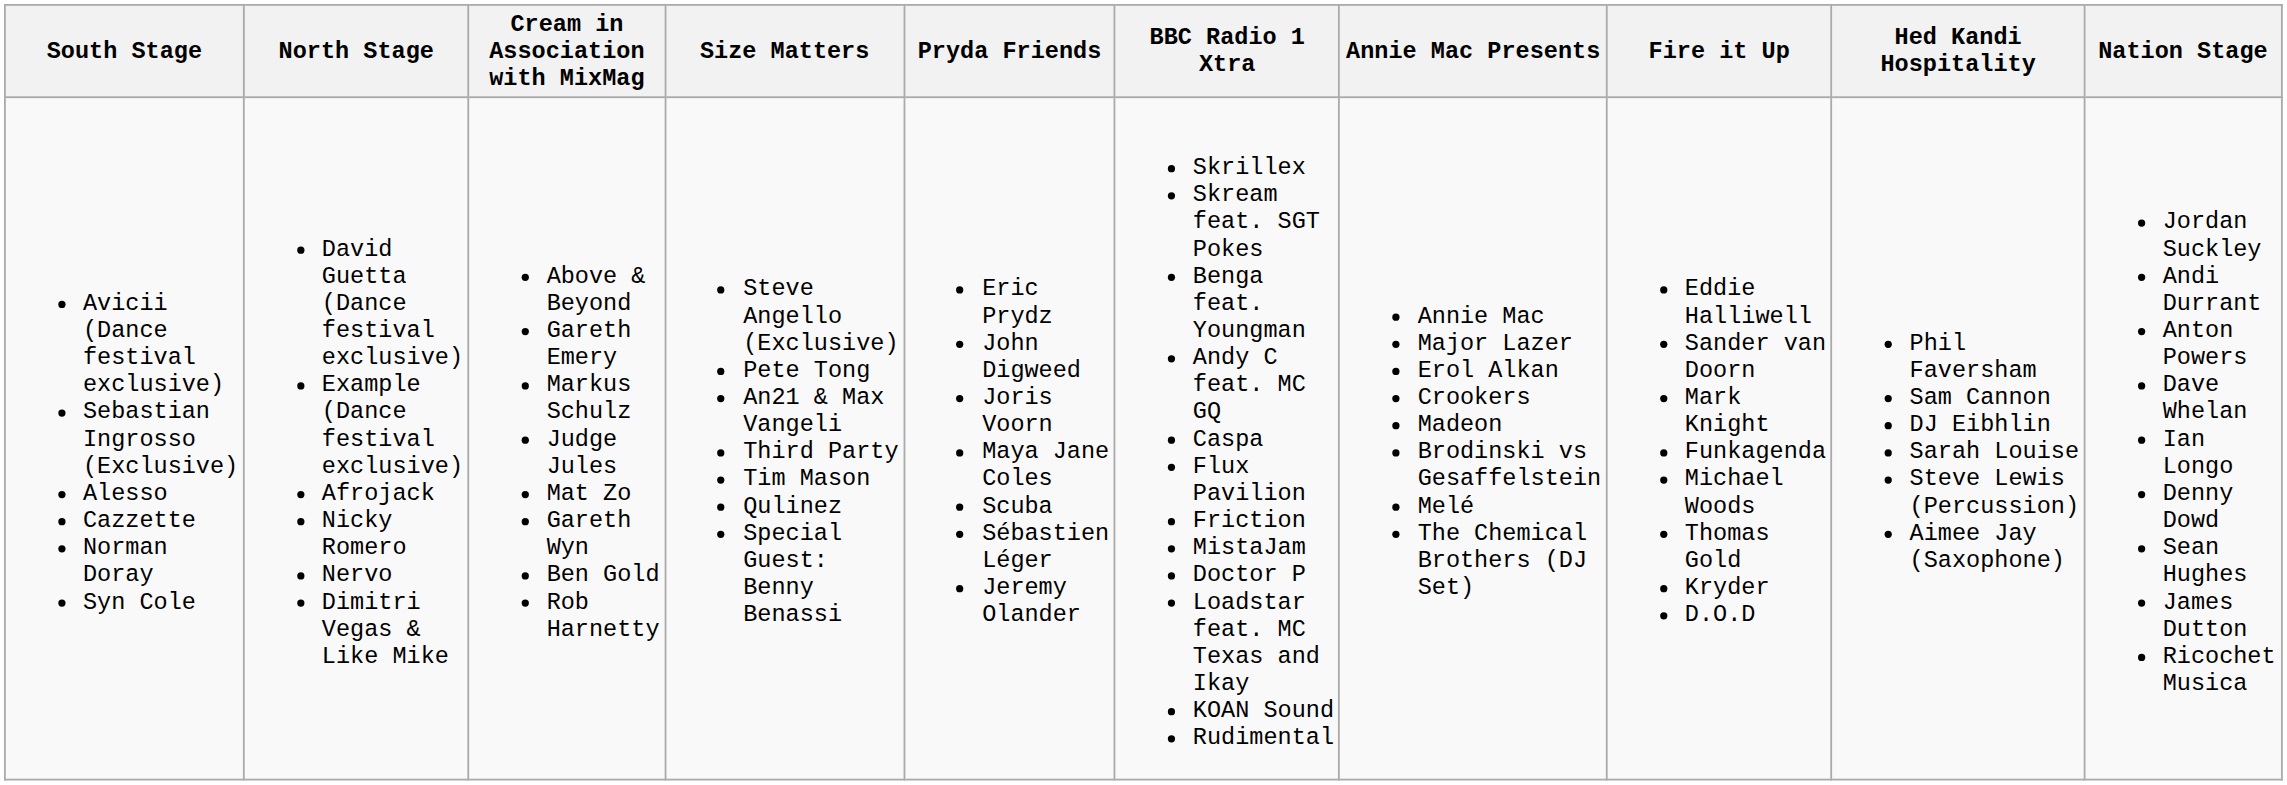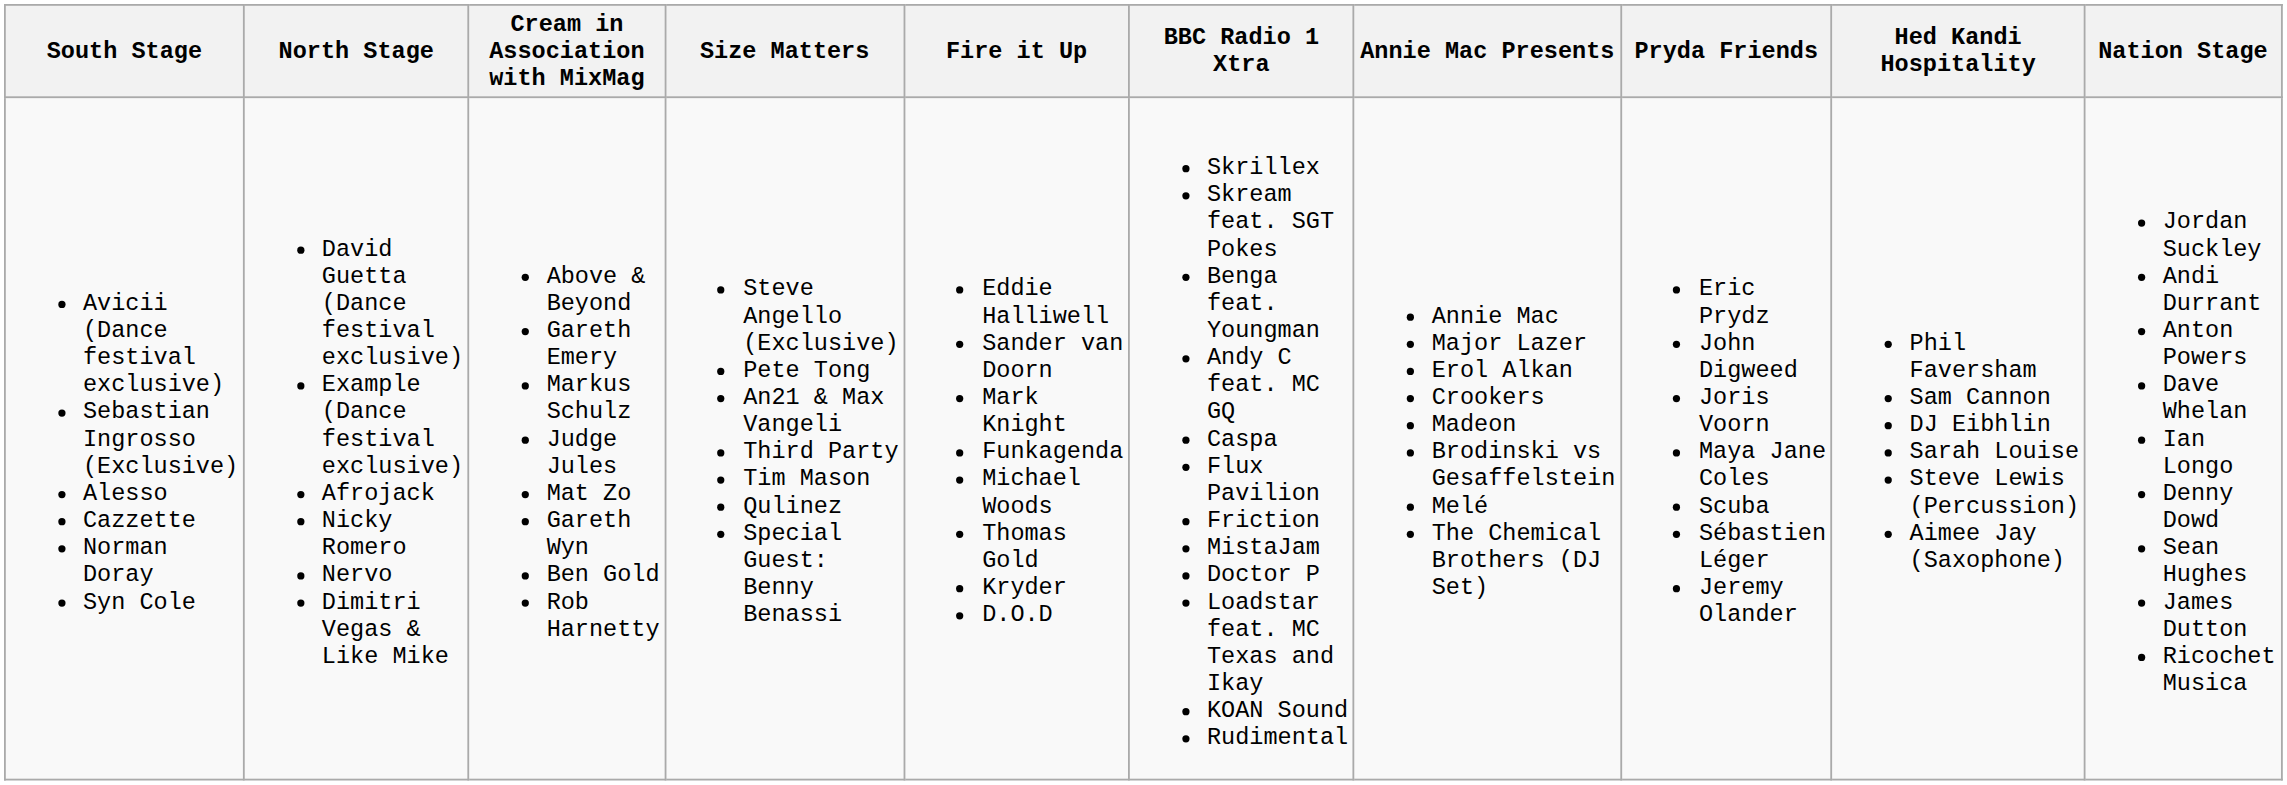columns swapped: (1009, 51) <-> (1719, 51)
